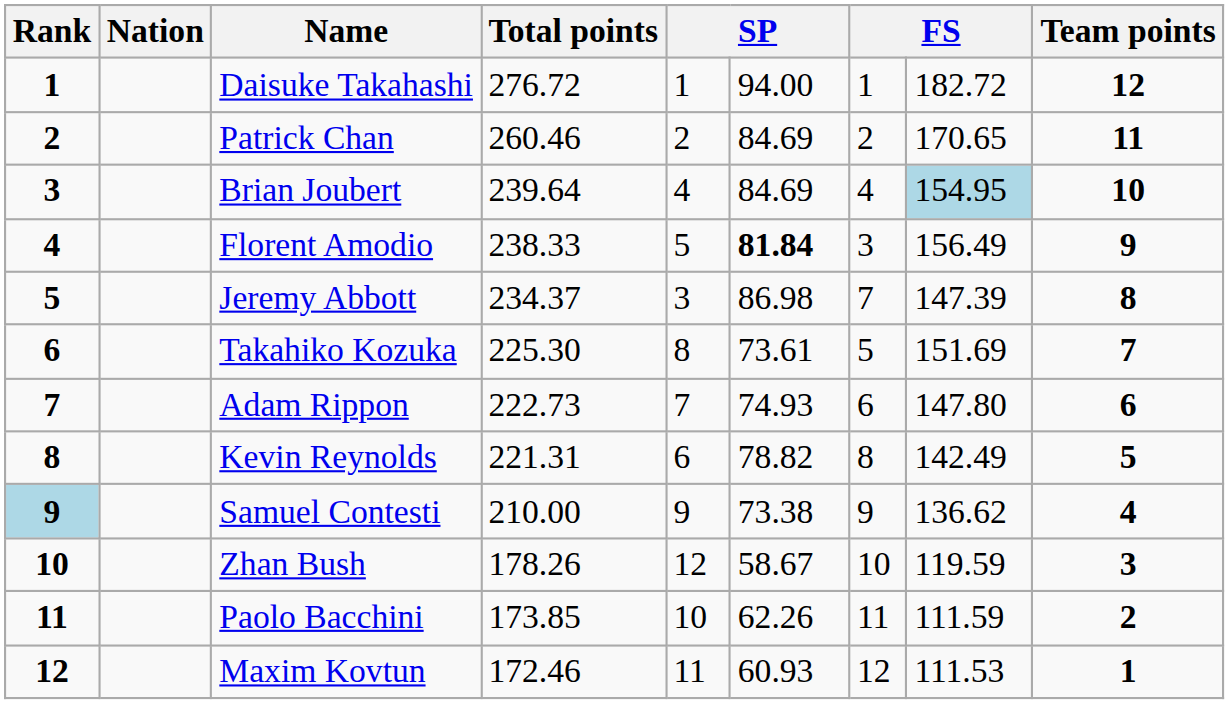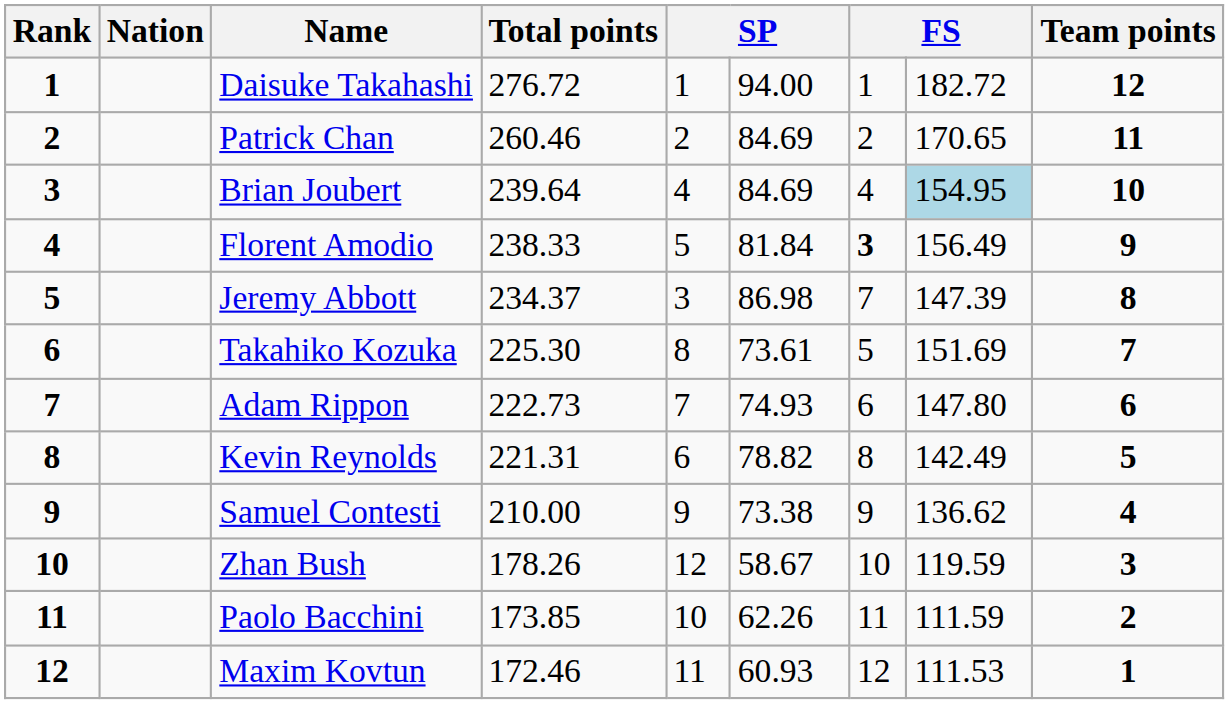(776, 244) bold -> (776, 244) normal
(865, 244) normal -> (865, 244) bold
(52, 510) lightblue background -> (52, 510) no background
